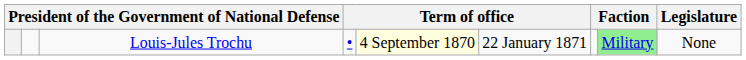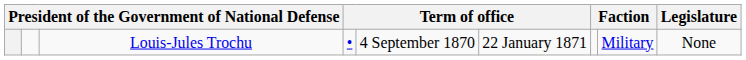(417, 42) lightyellow background -> (417, 42) no background
(628, 42) lightgreen background -> (628, 42) no background
